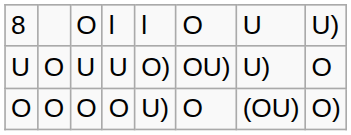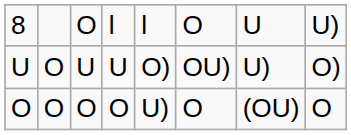(322, 66) O -> (326, 66) O)
(326, 108) O) -> (322, 108) O
